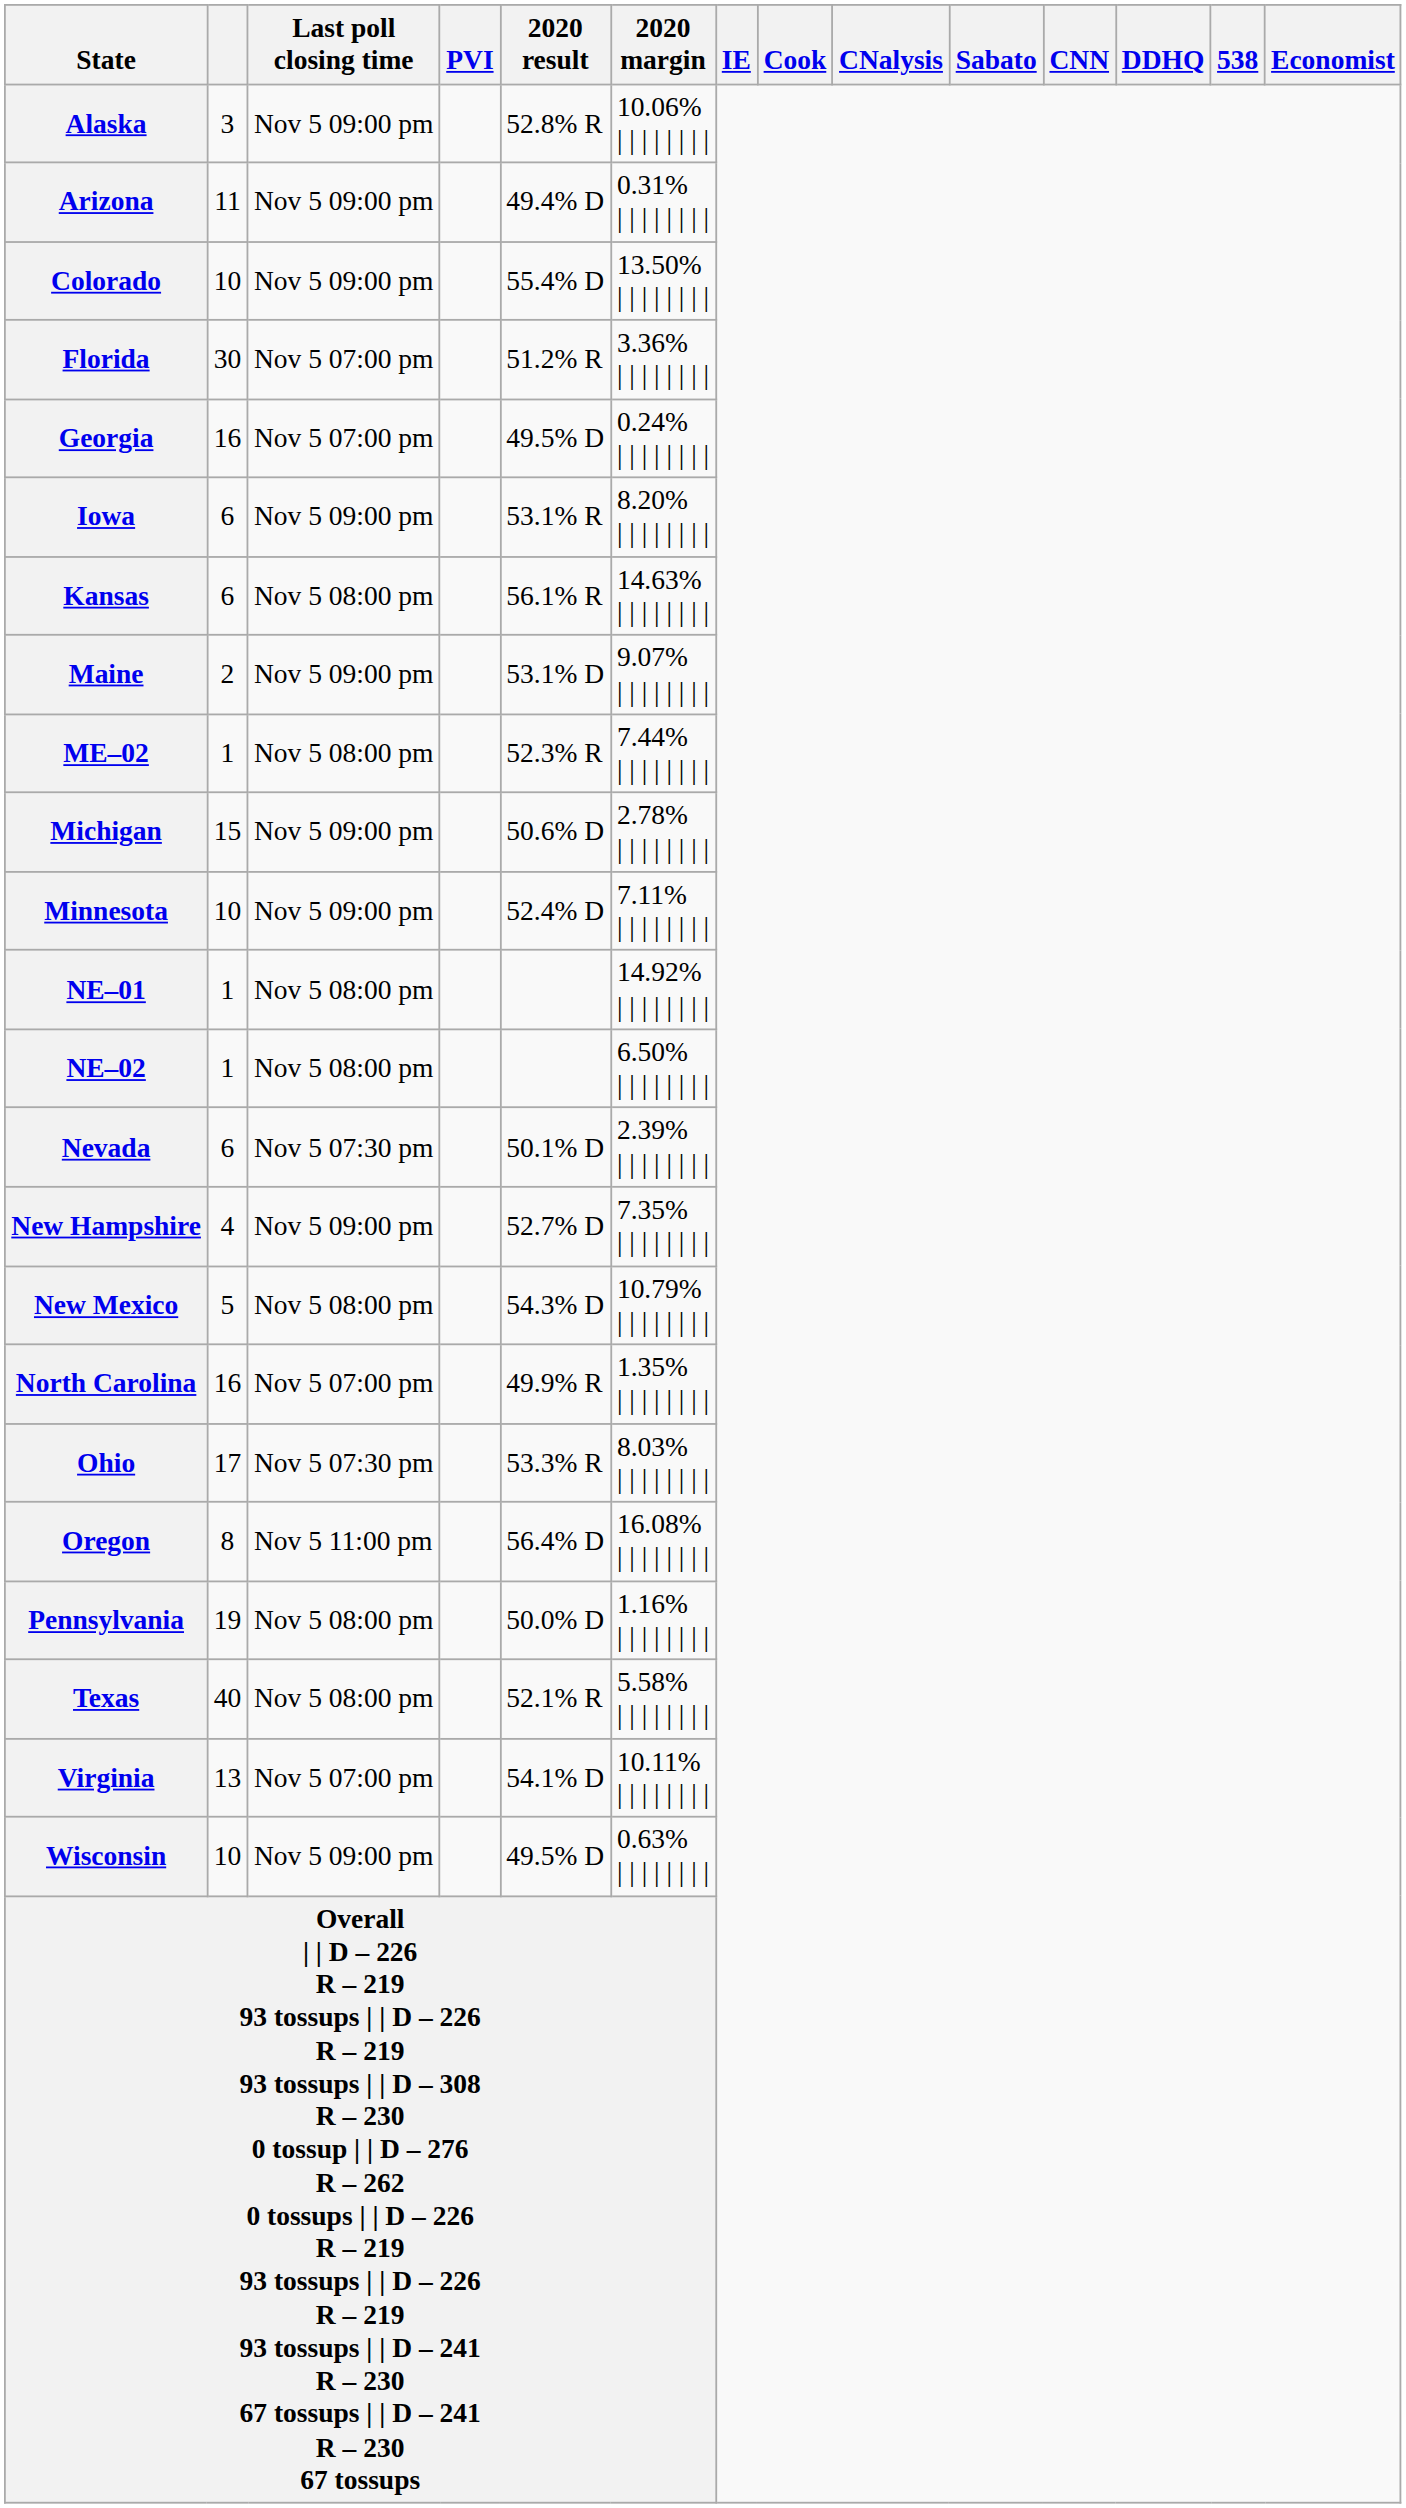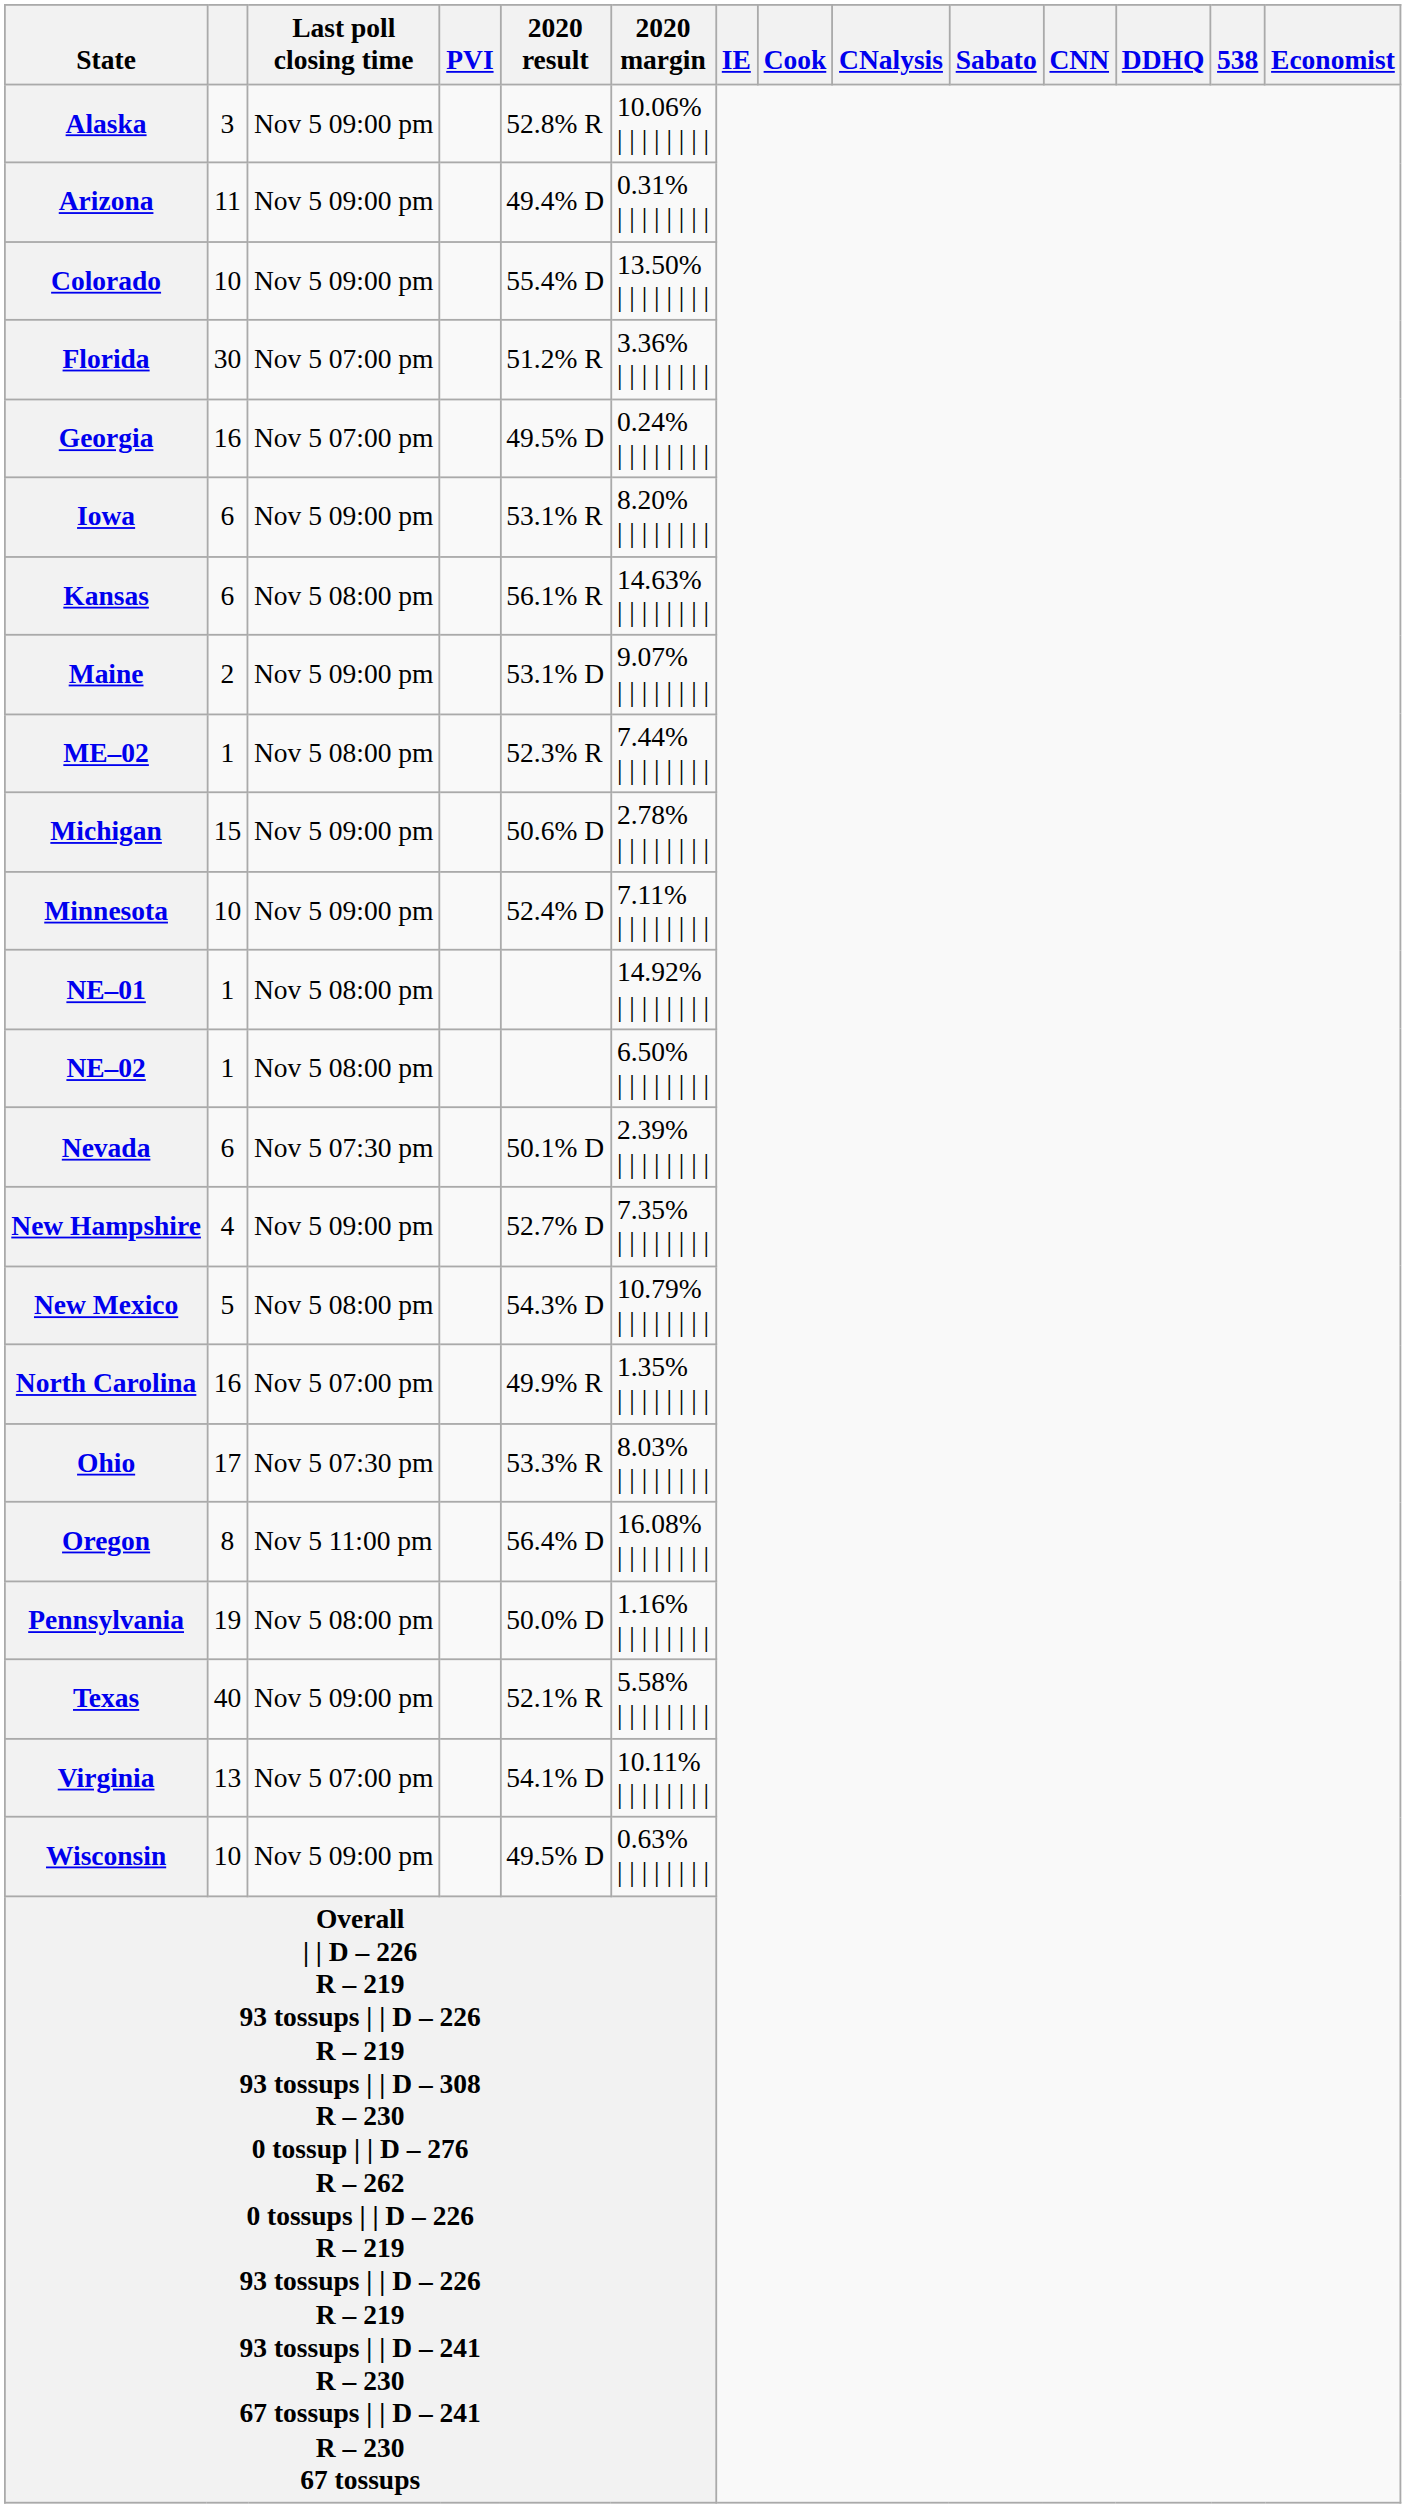(344, 1698) Nov 5 08:00 pm -> (344, 1698) Nov 5 09:00 pm
